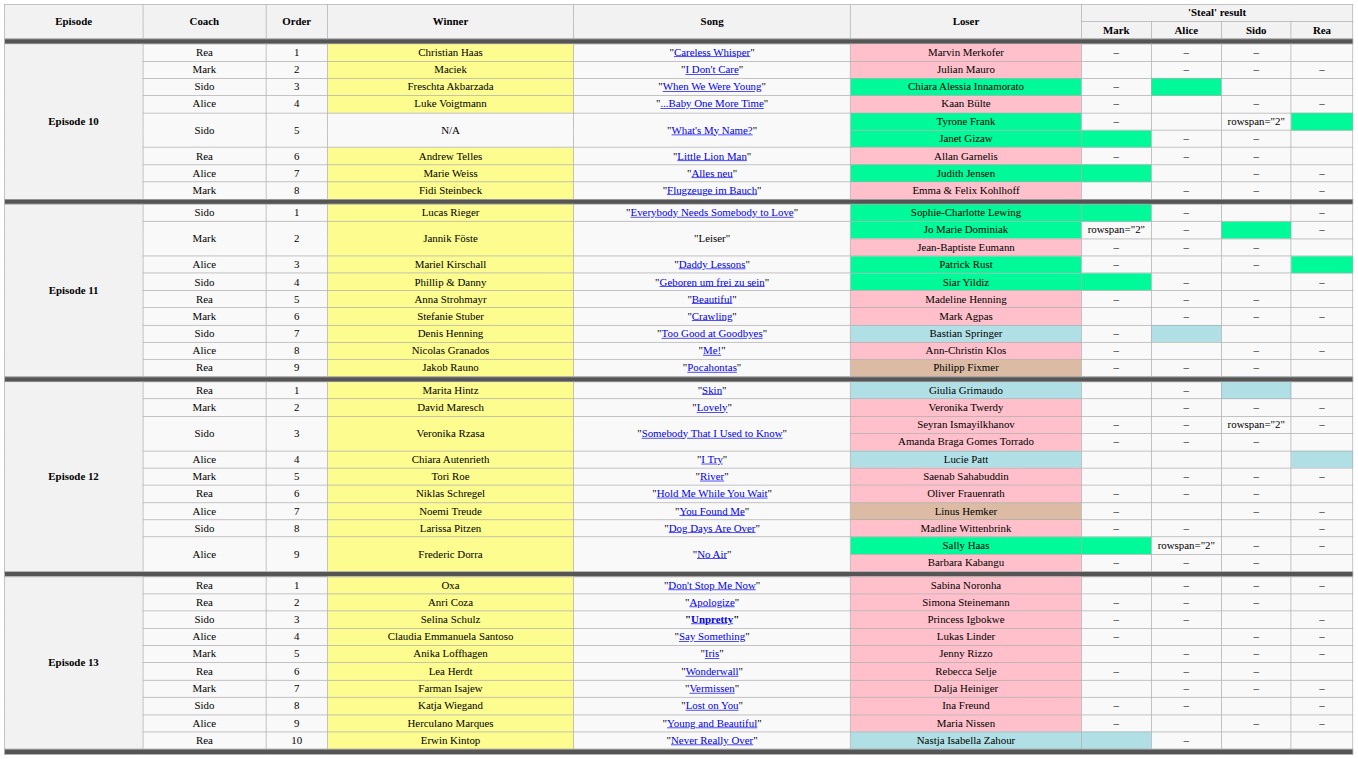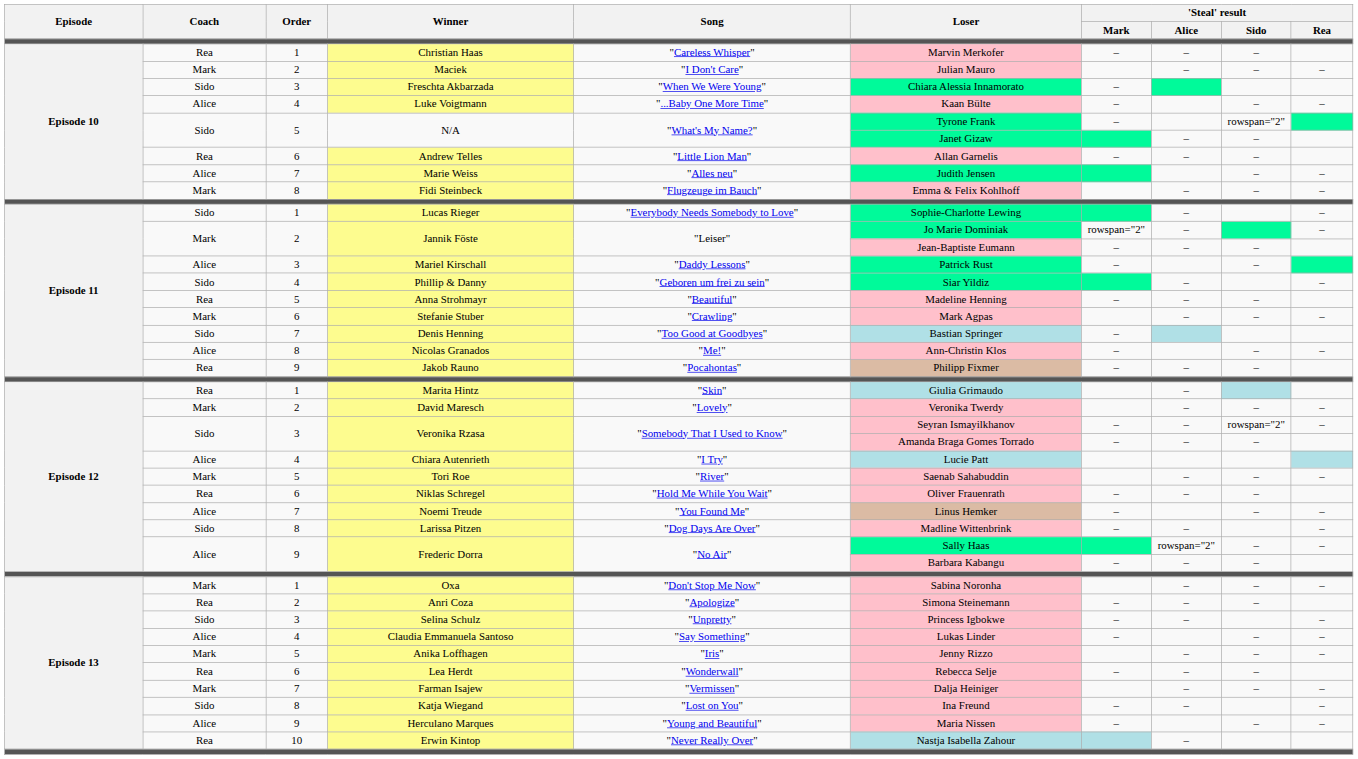(204, 585) Rea -> (204, 585) Mark
(712, 619) bold -> (712, 619) normal
